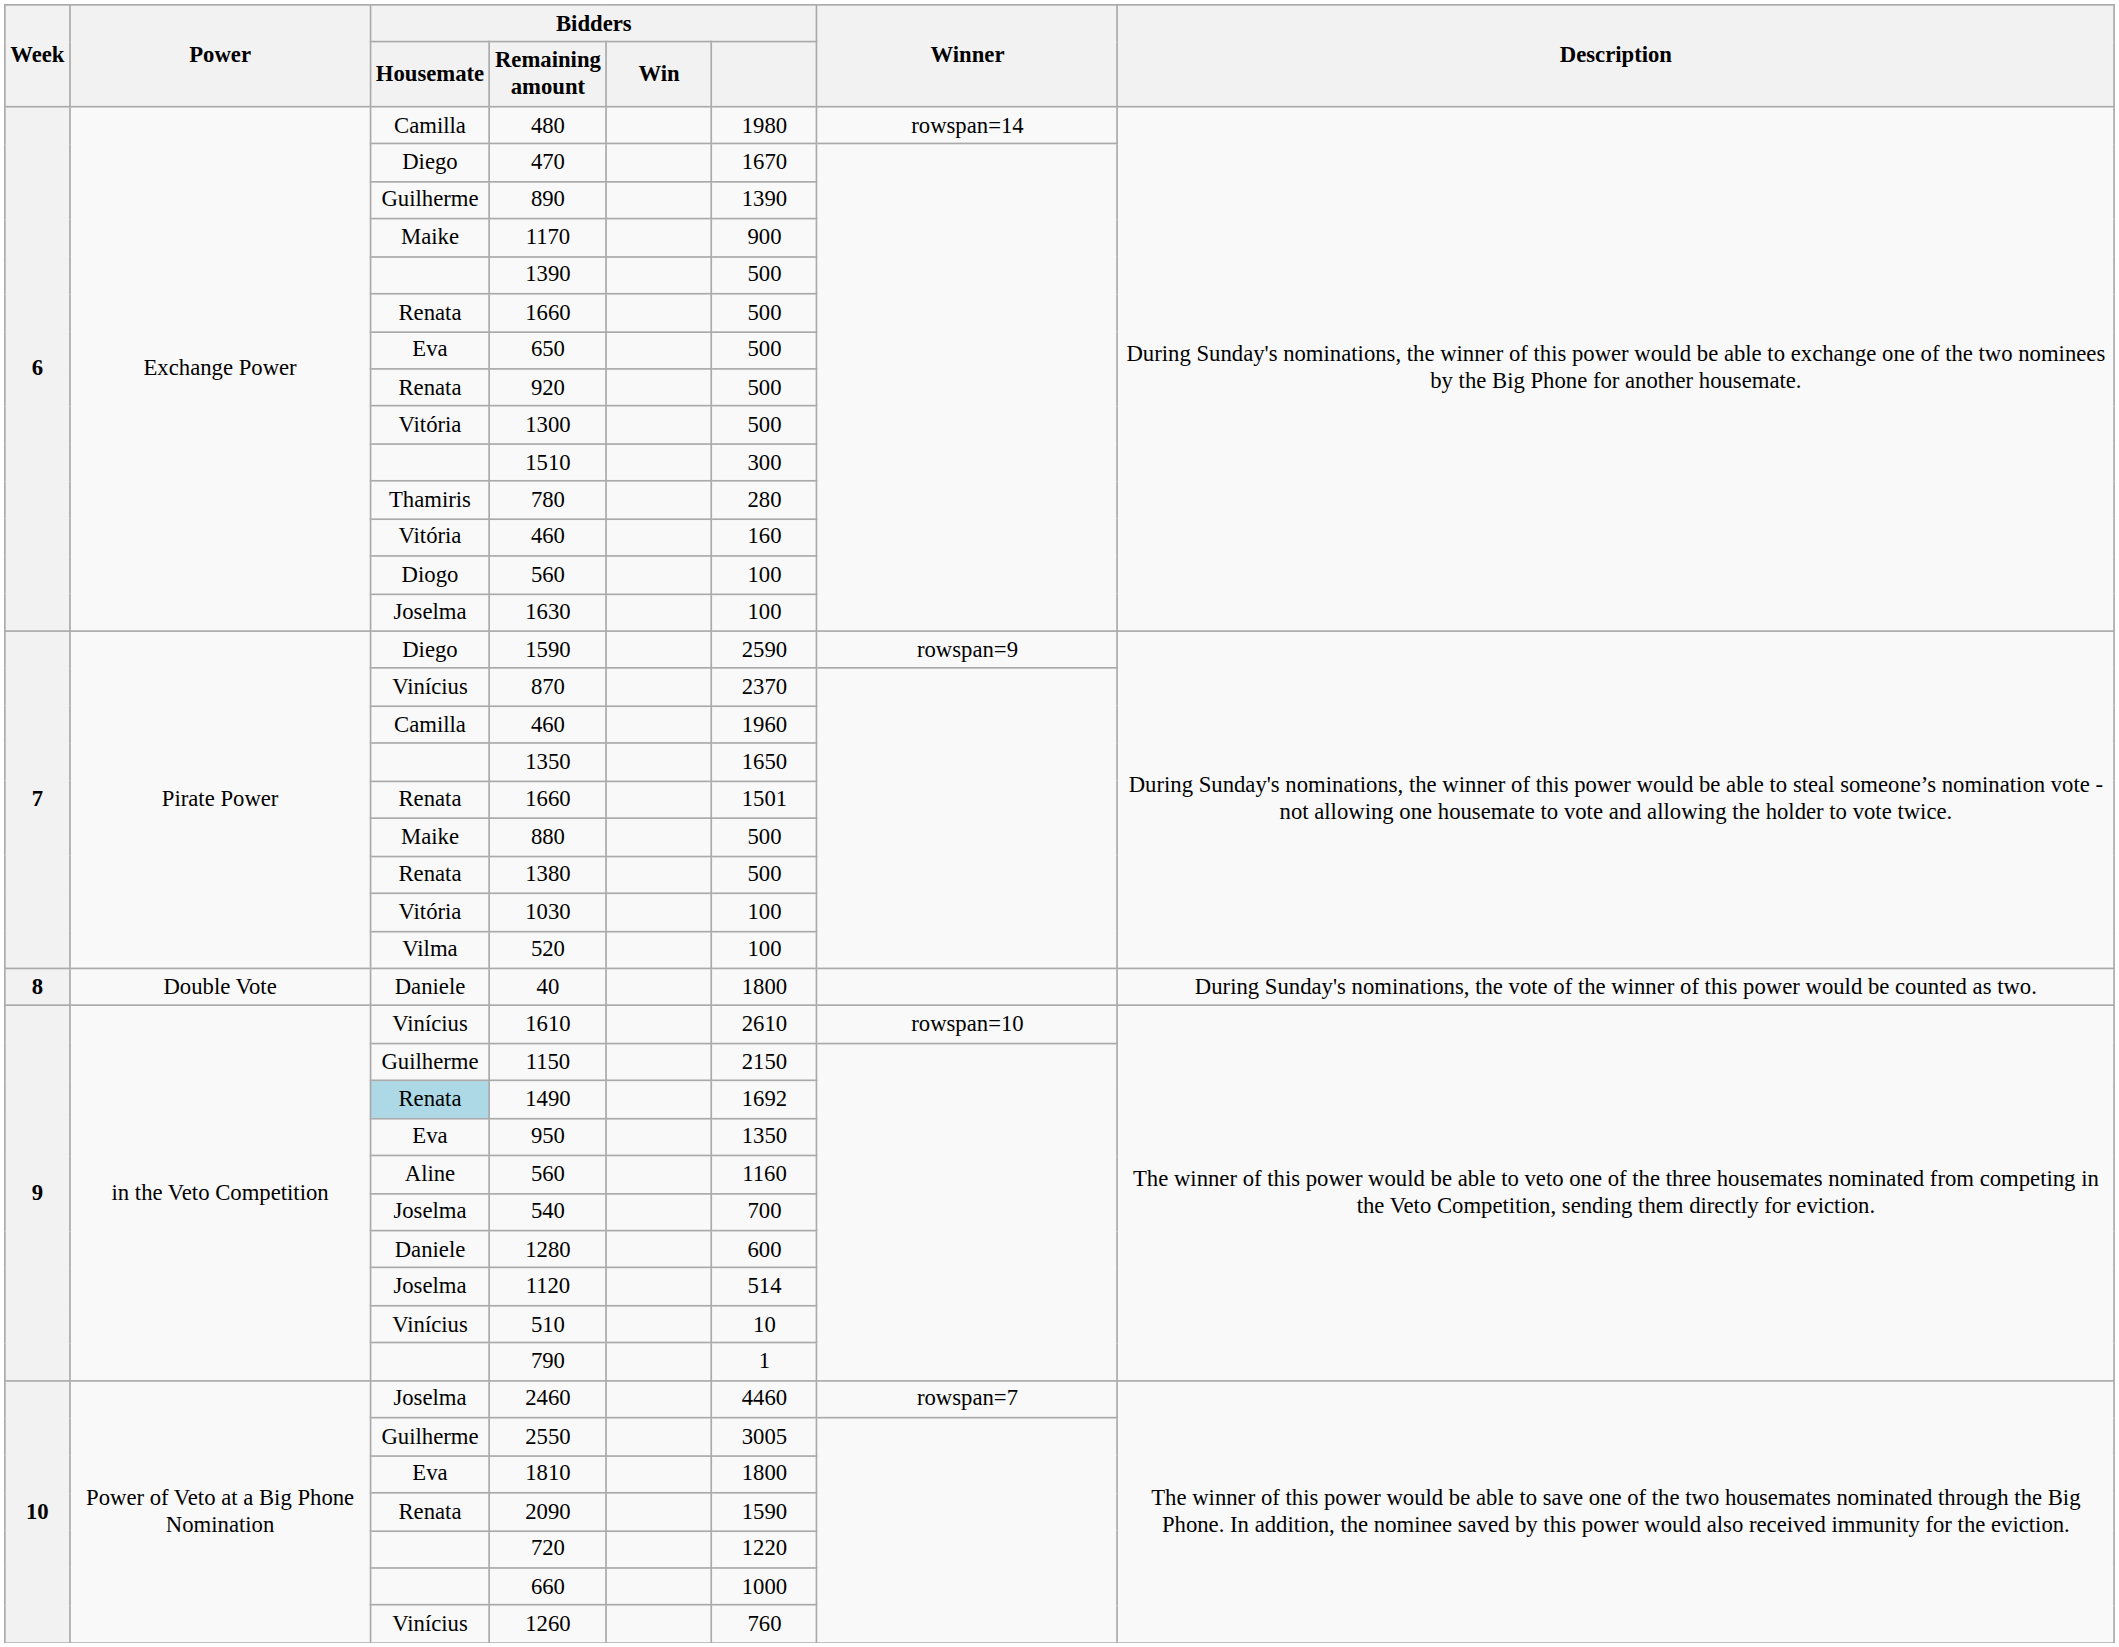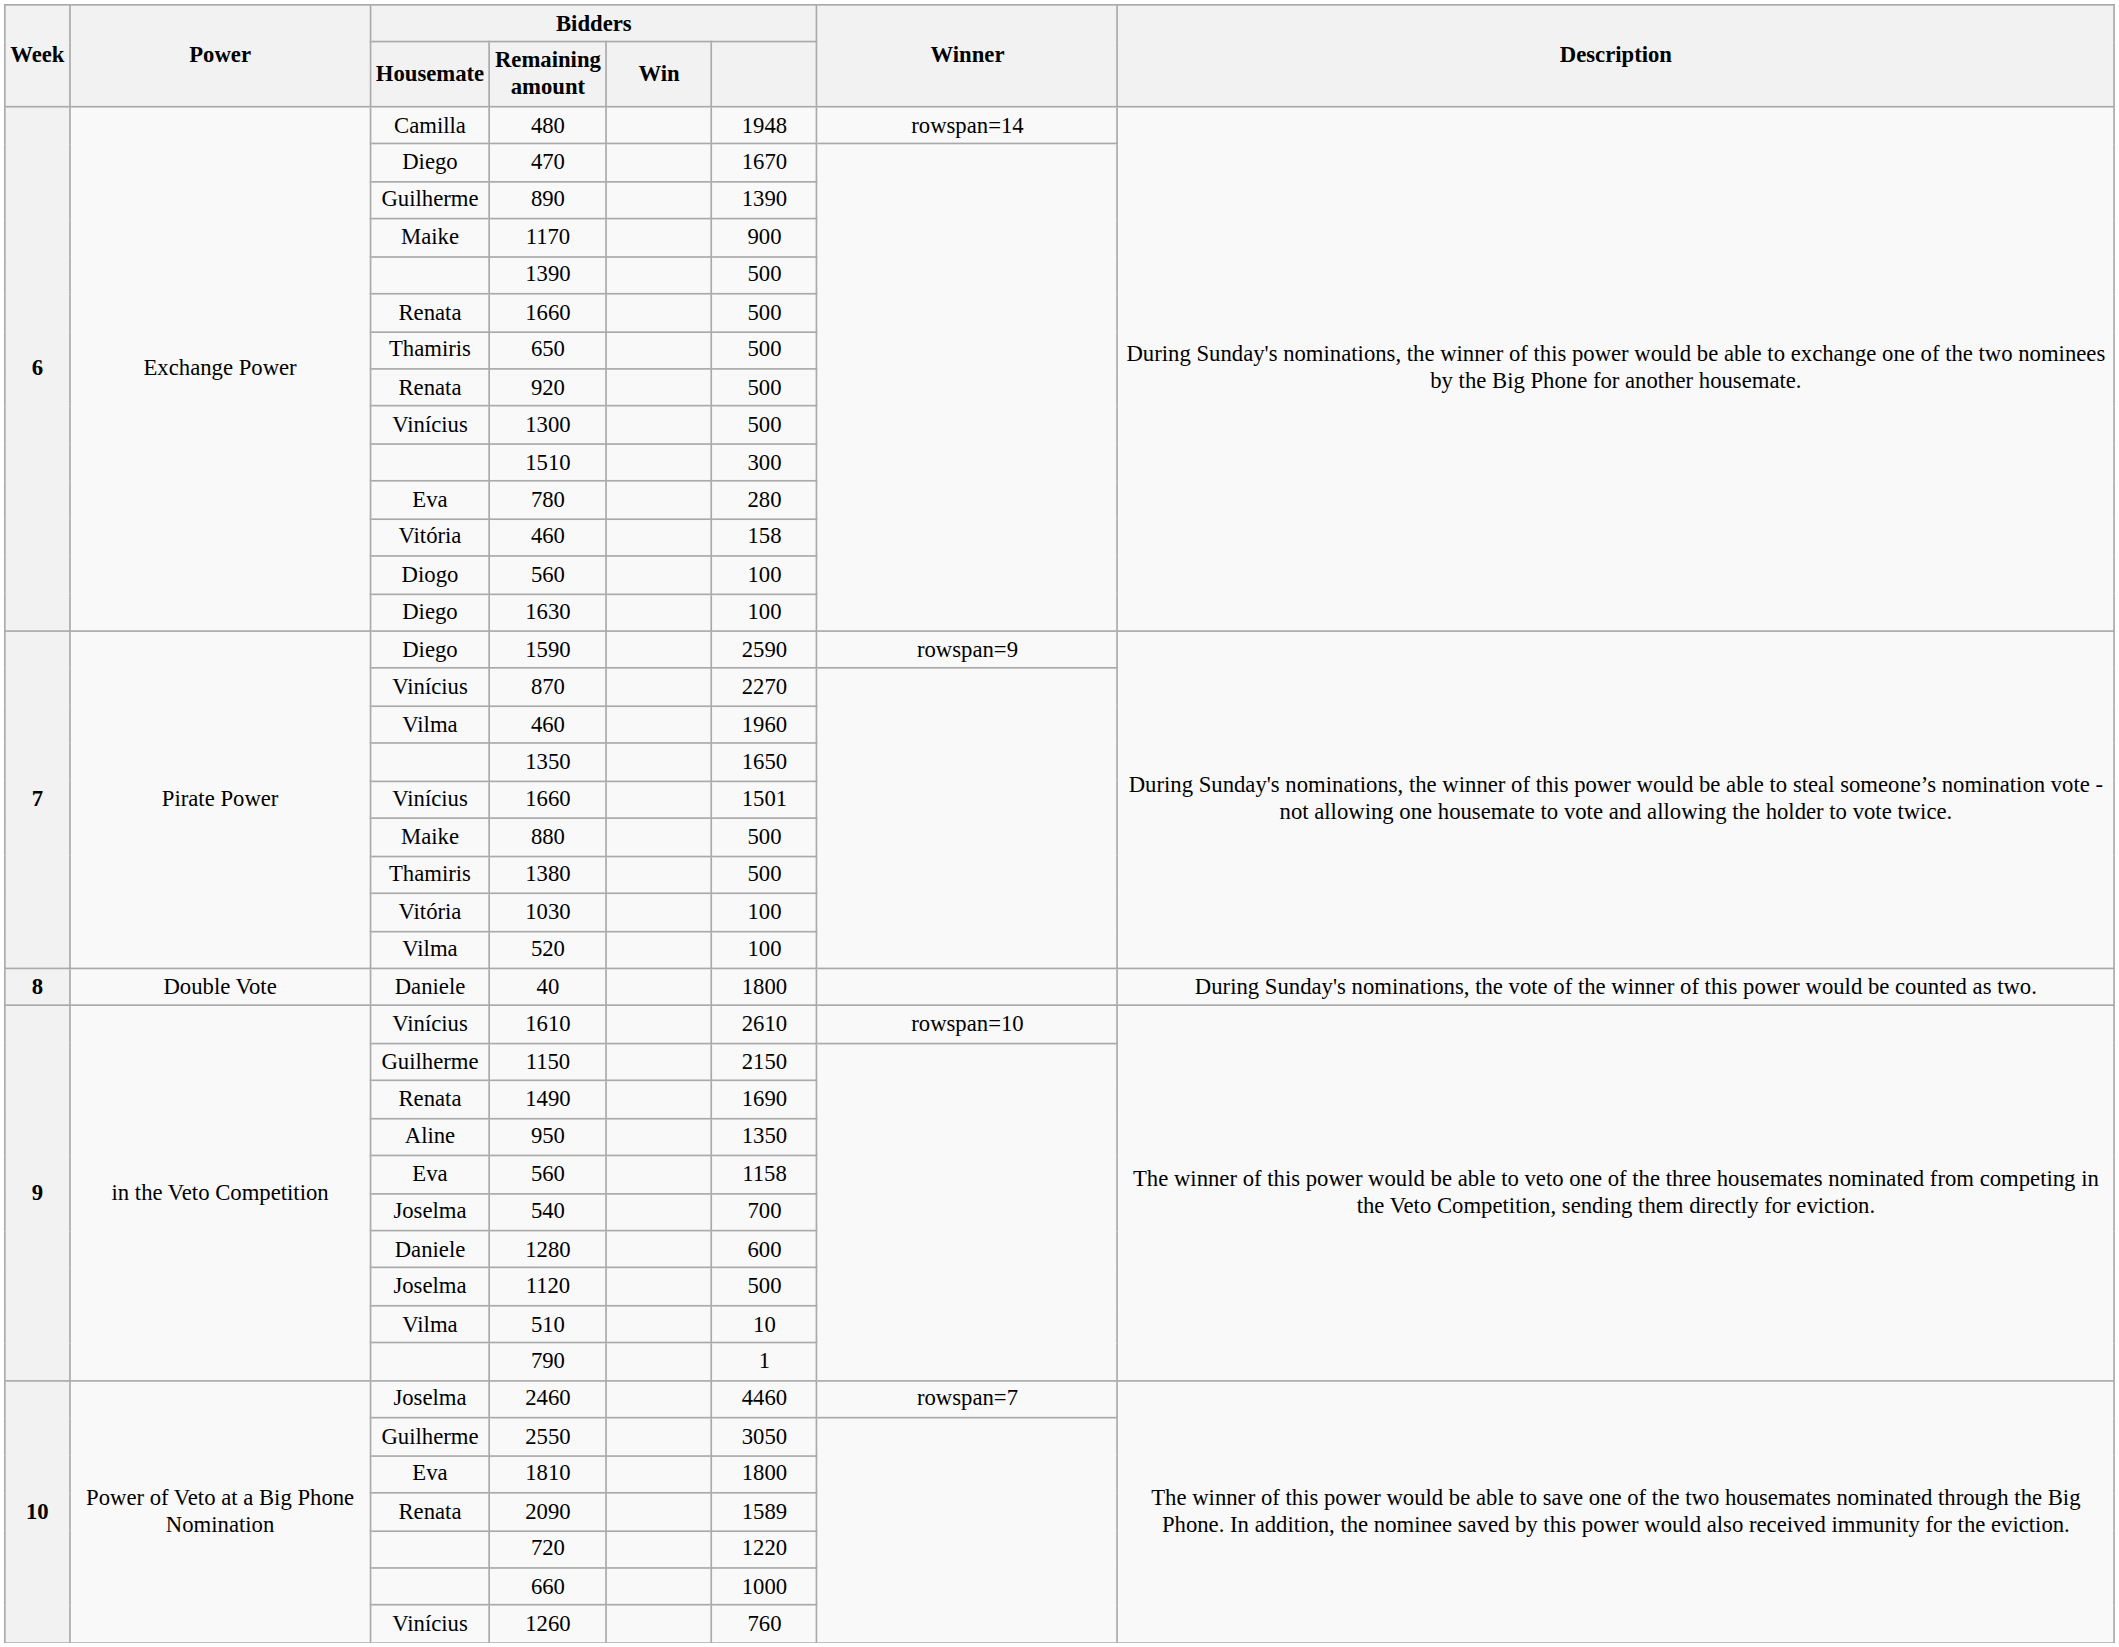(764, 124) 1980 -> (764, 124) 1948
(430, 349) Eva -> (430, 349) Thamiris
(430, 424) Vitória -> (430, 424) Vinícius
(430, 499) Thamiris -> (430, 499) Eva
(764, 536) 160 -> (764, 536) 158
(430, 611) Joselma -> (430, 611) Diego
(764, 686) 2370 -> (764, 686) 2270
(430, 724) Camilla -> (430, 724) Vilma
(430, 798) Renata -> (430, 798) Vinícius
(430, 873) Renata -> (430, 873) Thamiris
(430, 1098) lightblue background -> (430, 1098) no background
(764, 1098) 1692 -> (764, 1098) 1690
(430, 1136) Eva -> (430, 1136) Aline
(430, 1173) Aline -> (430, 1173) Eva
(764, 1173) 1160 -> (764, 1173) 1158
(764, 1286) 514 -> (764, 1286) 500
(430, 1323) Vinícius -> (430, 1323) Vilma
(764, 1435) 3005 -> (764, 1435) 3050
(764, 1510) 1590 -> (764, 1510) 1589
